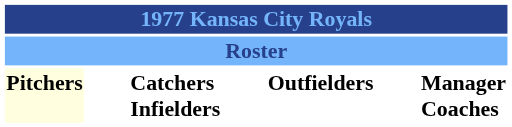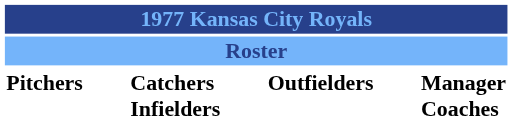(45, 82) lightyellow background -> (45, 82) no background
